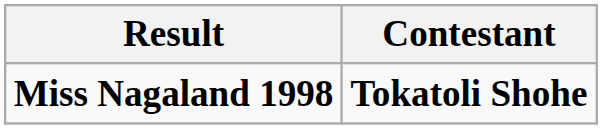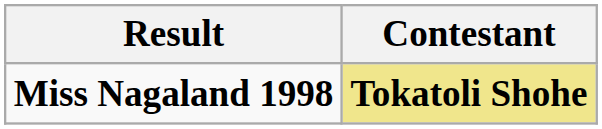(469, 92) no background -> (469, 92) khaki background
